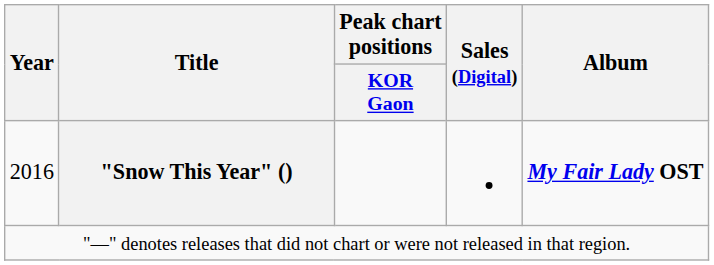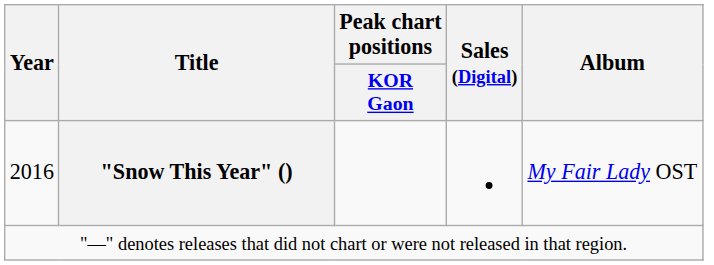(615, 172) bold -> (612, 172) normal
